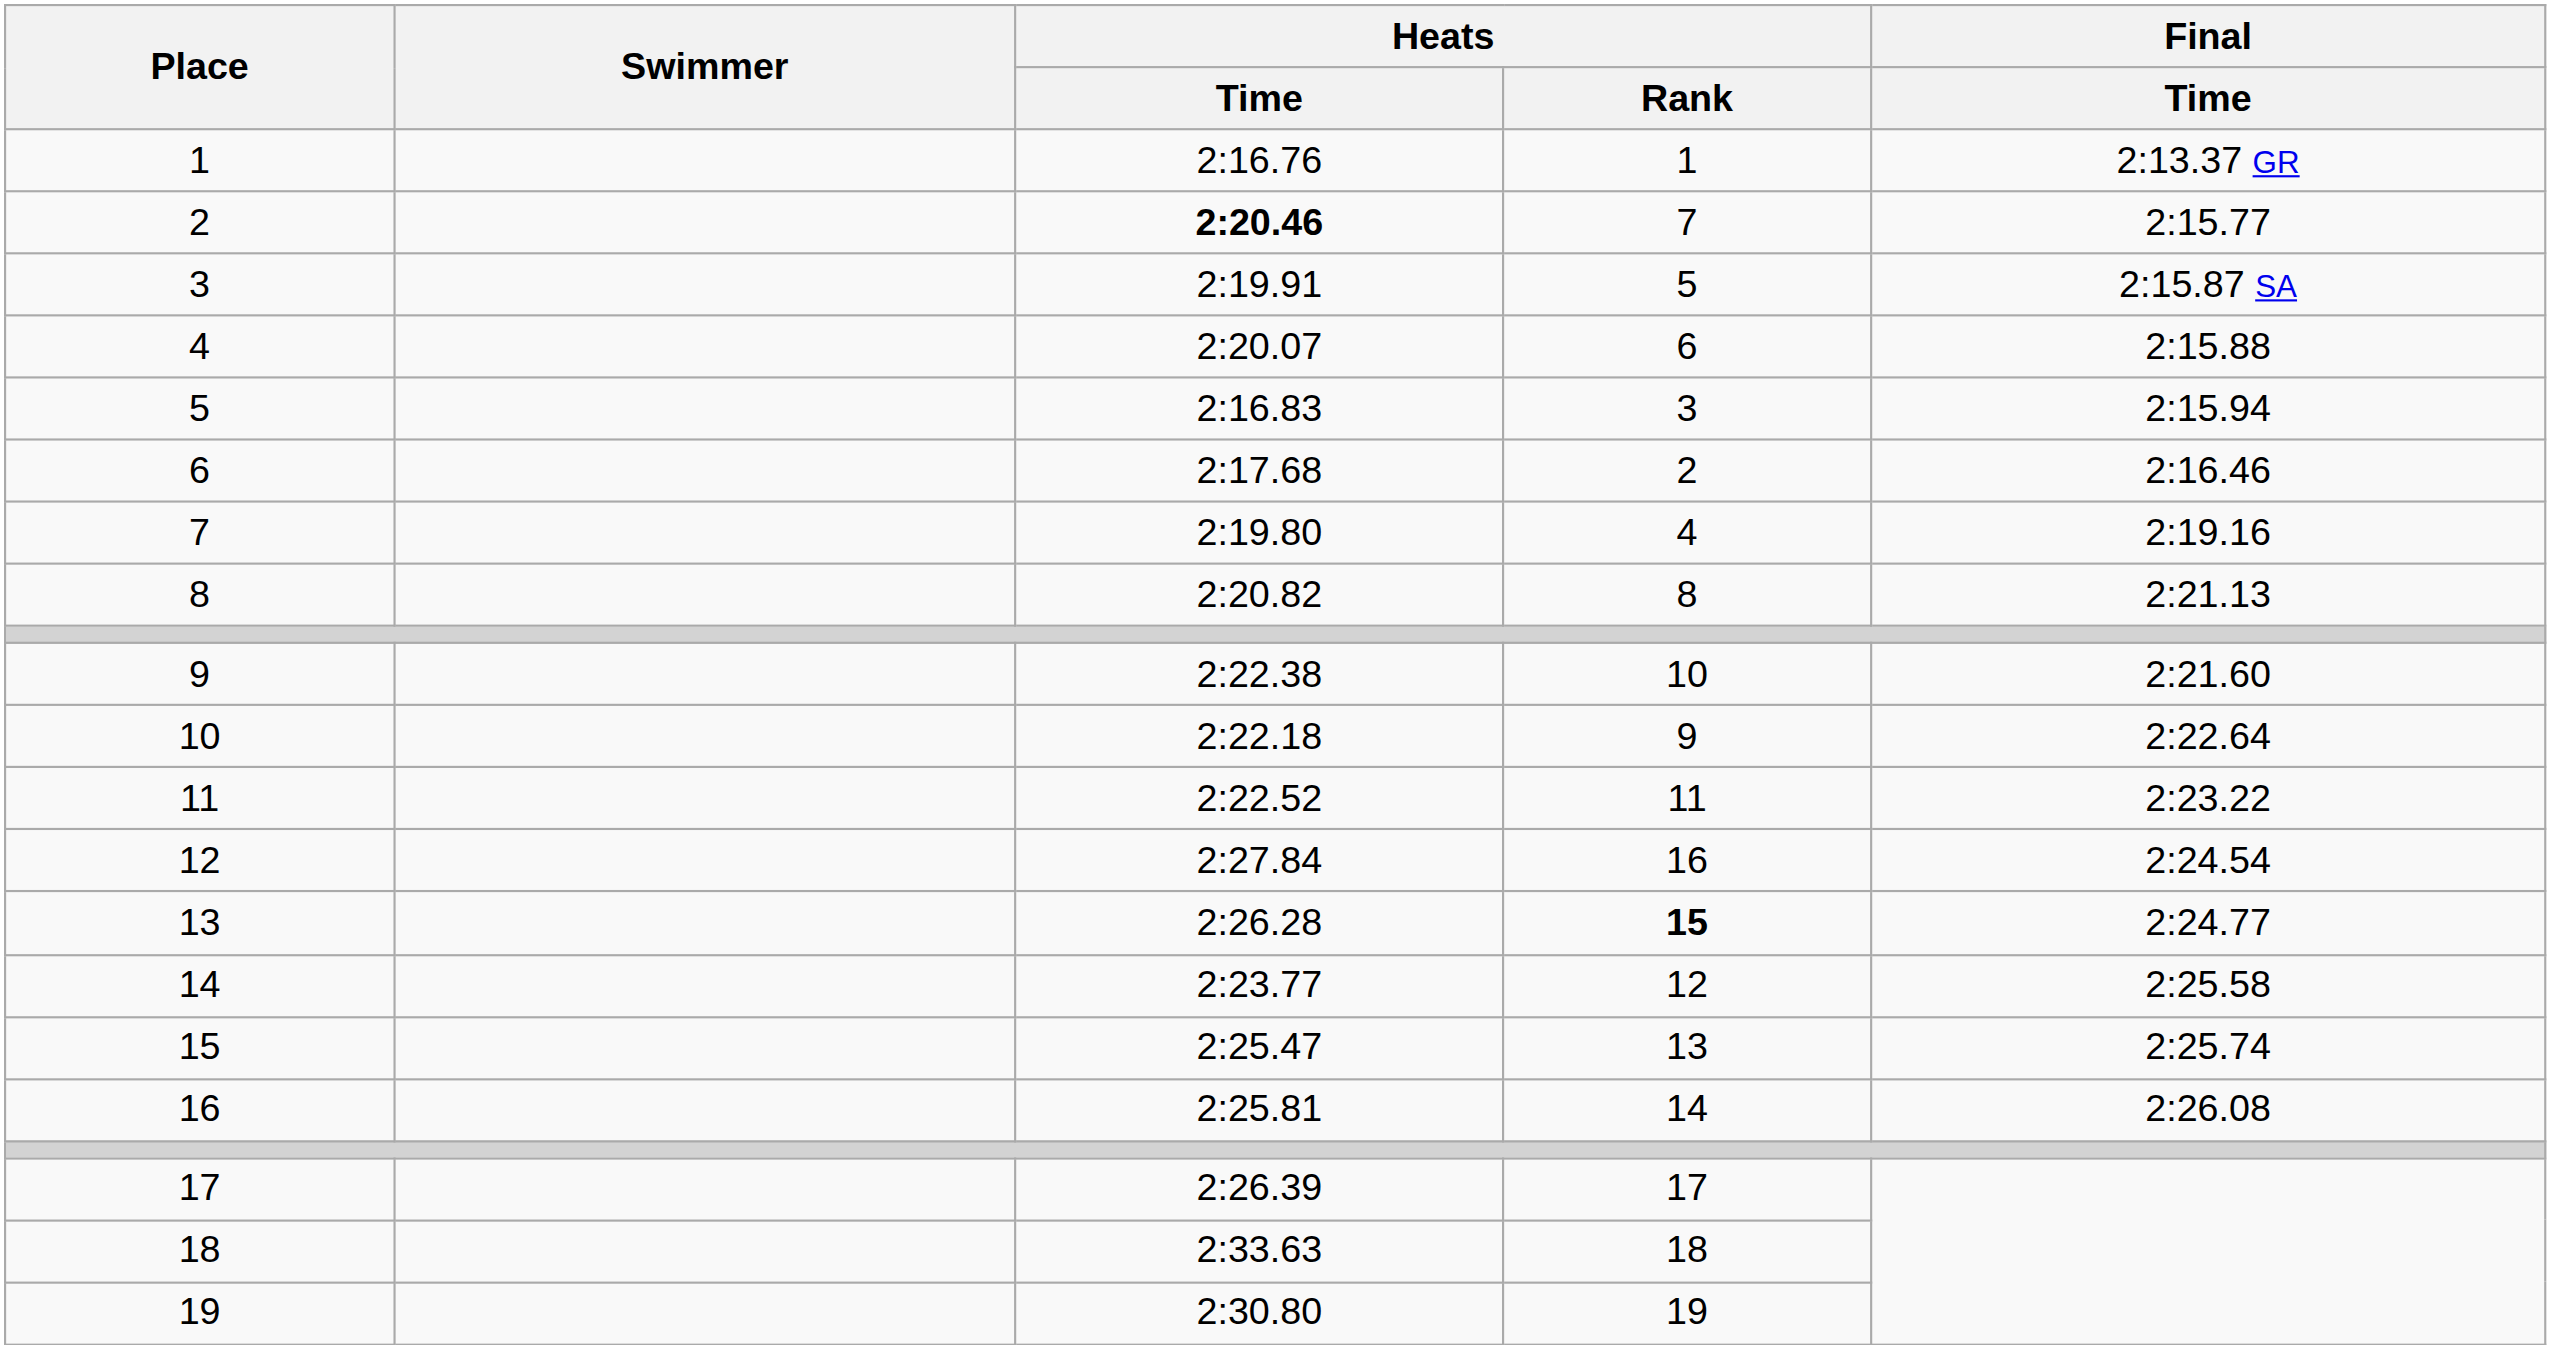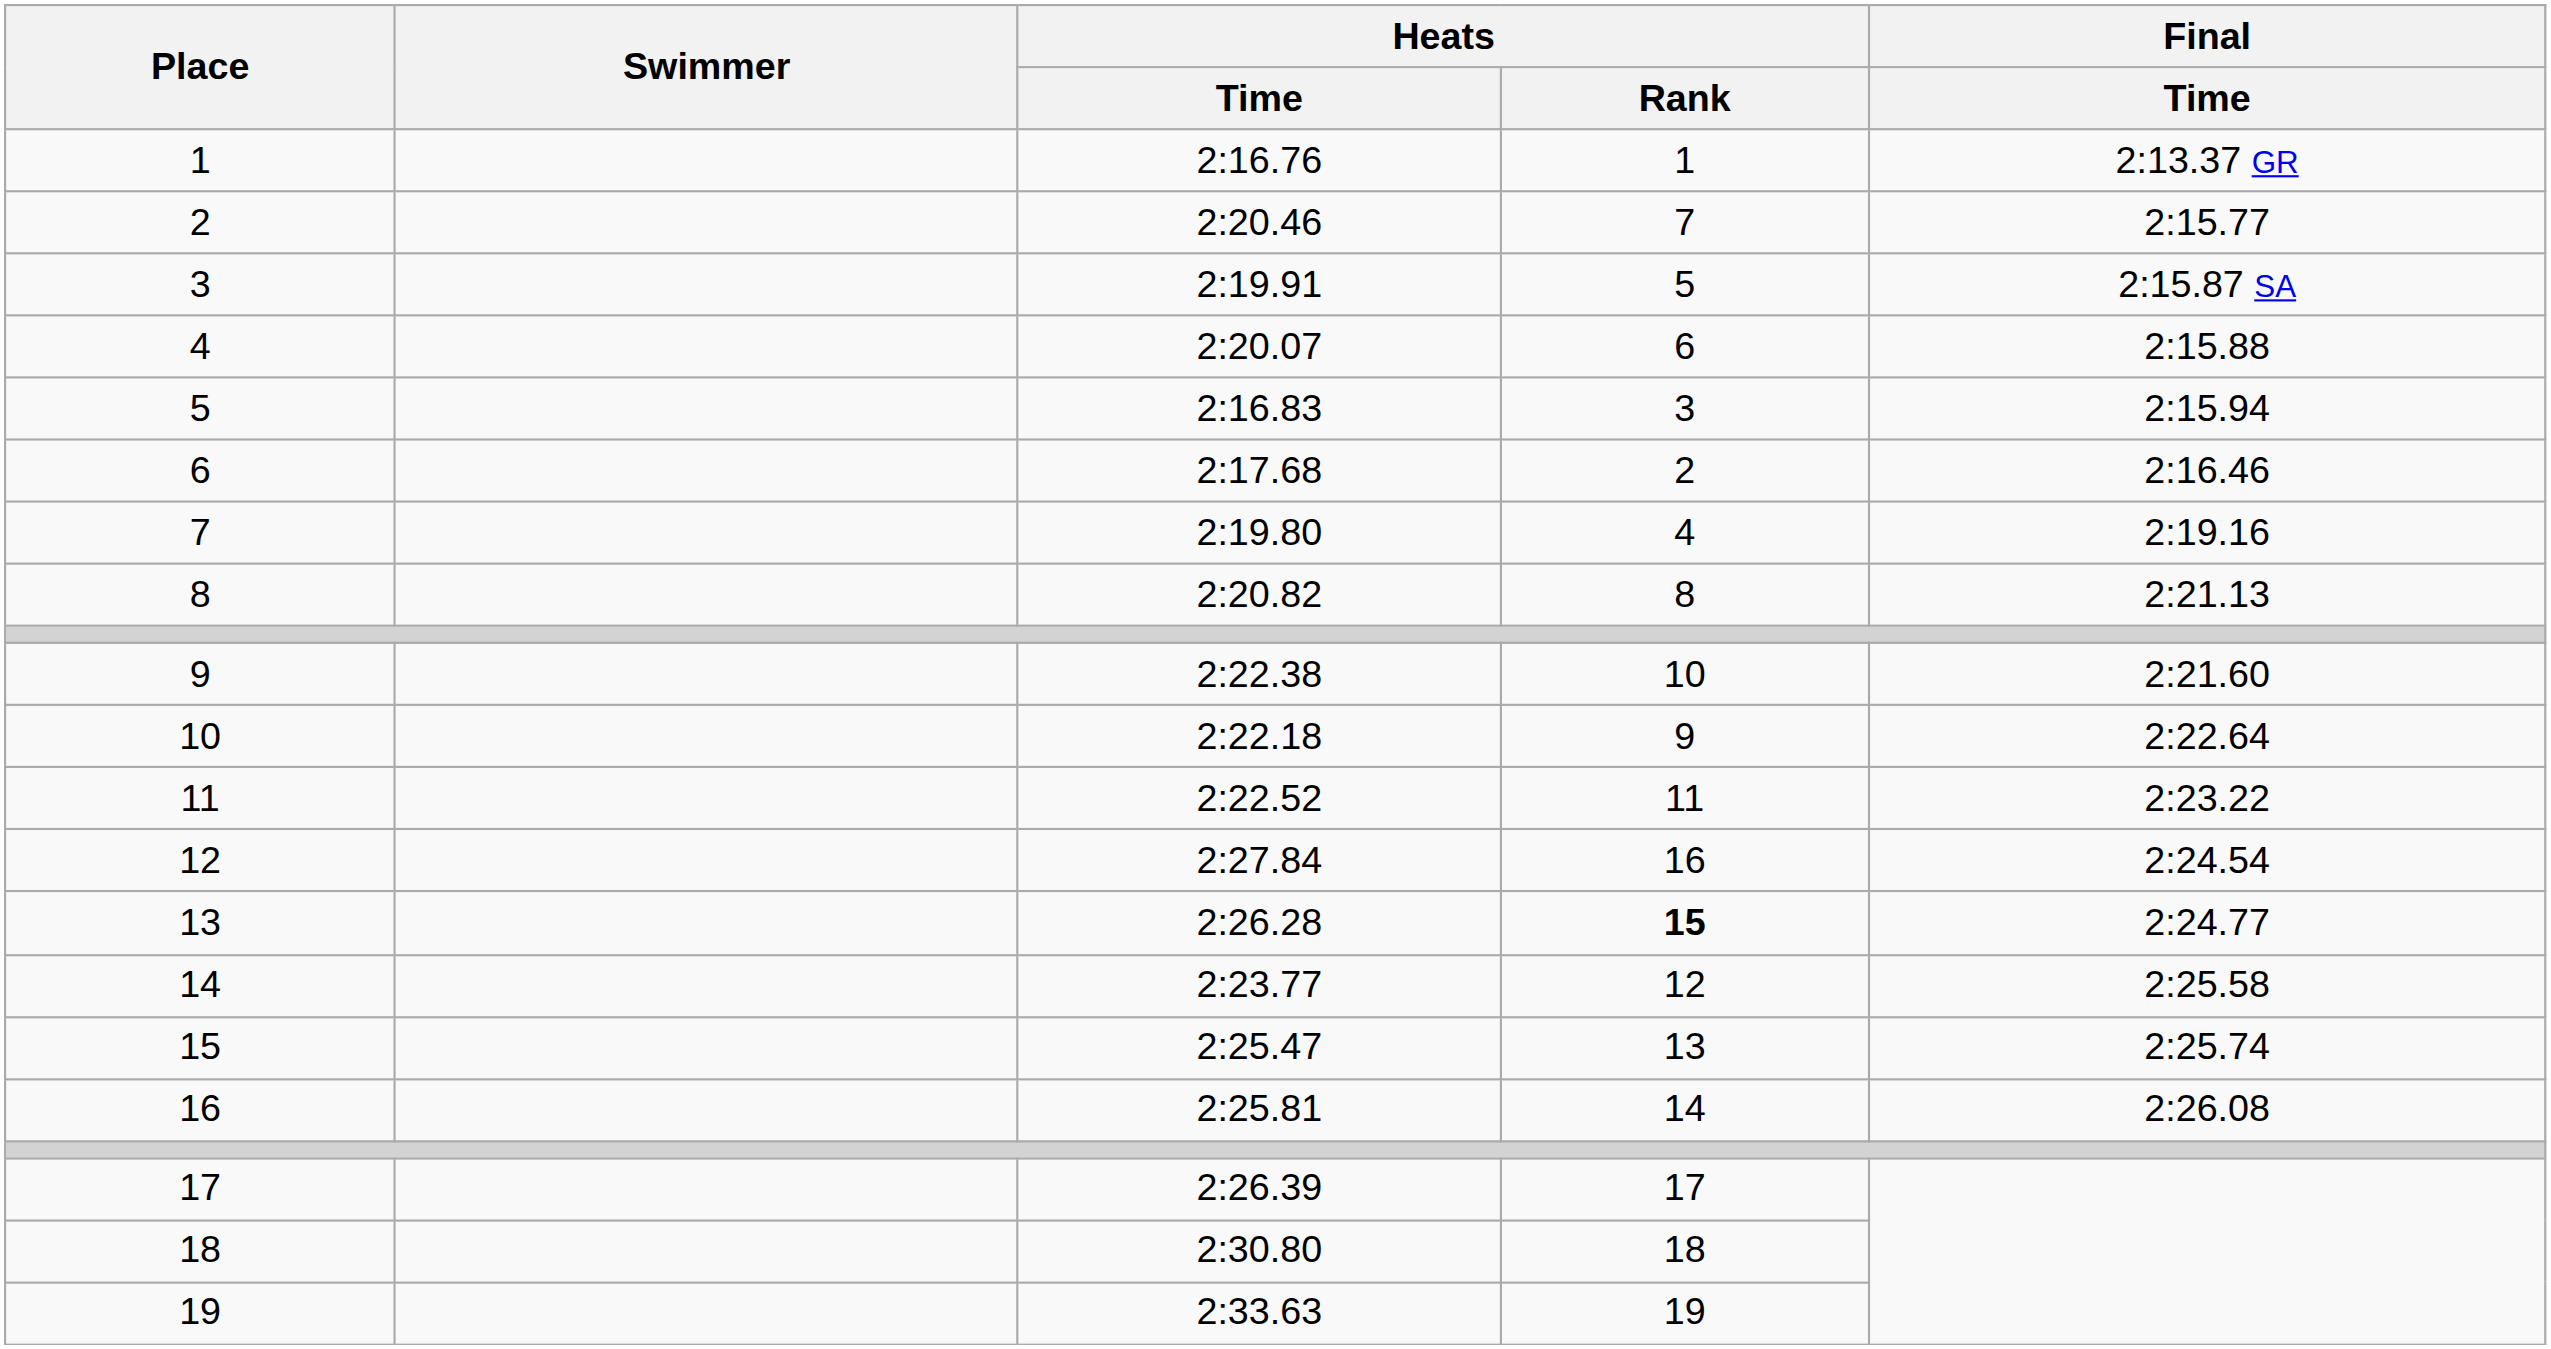(1259, 221) bold -> (1259, 221) normal
(1259, 1249) 2:33.63 -> (1259, 1249) 2:30.80
(1259, 1312) 2:30.80 -> (1259, 1312) 2:33.63
